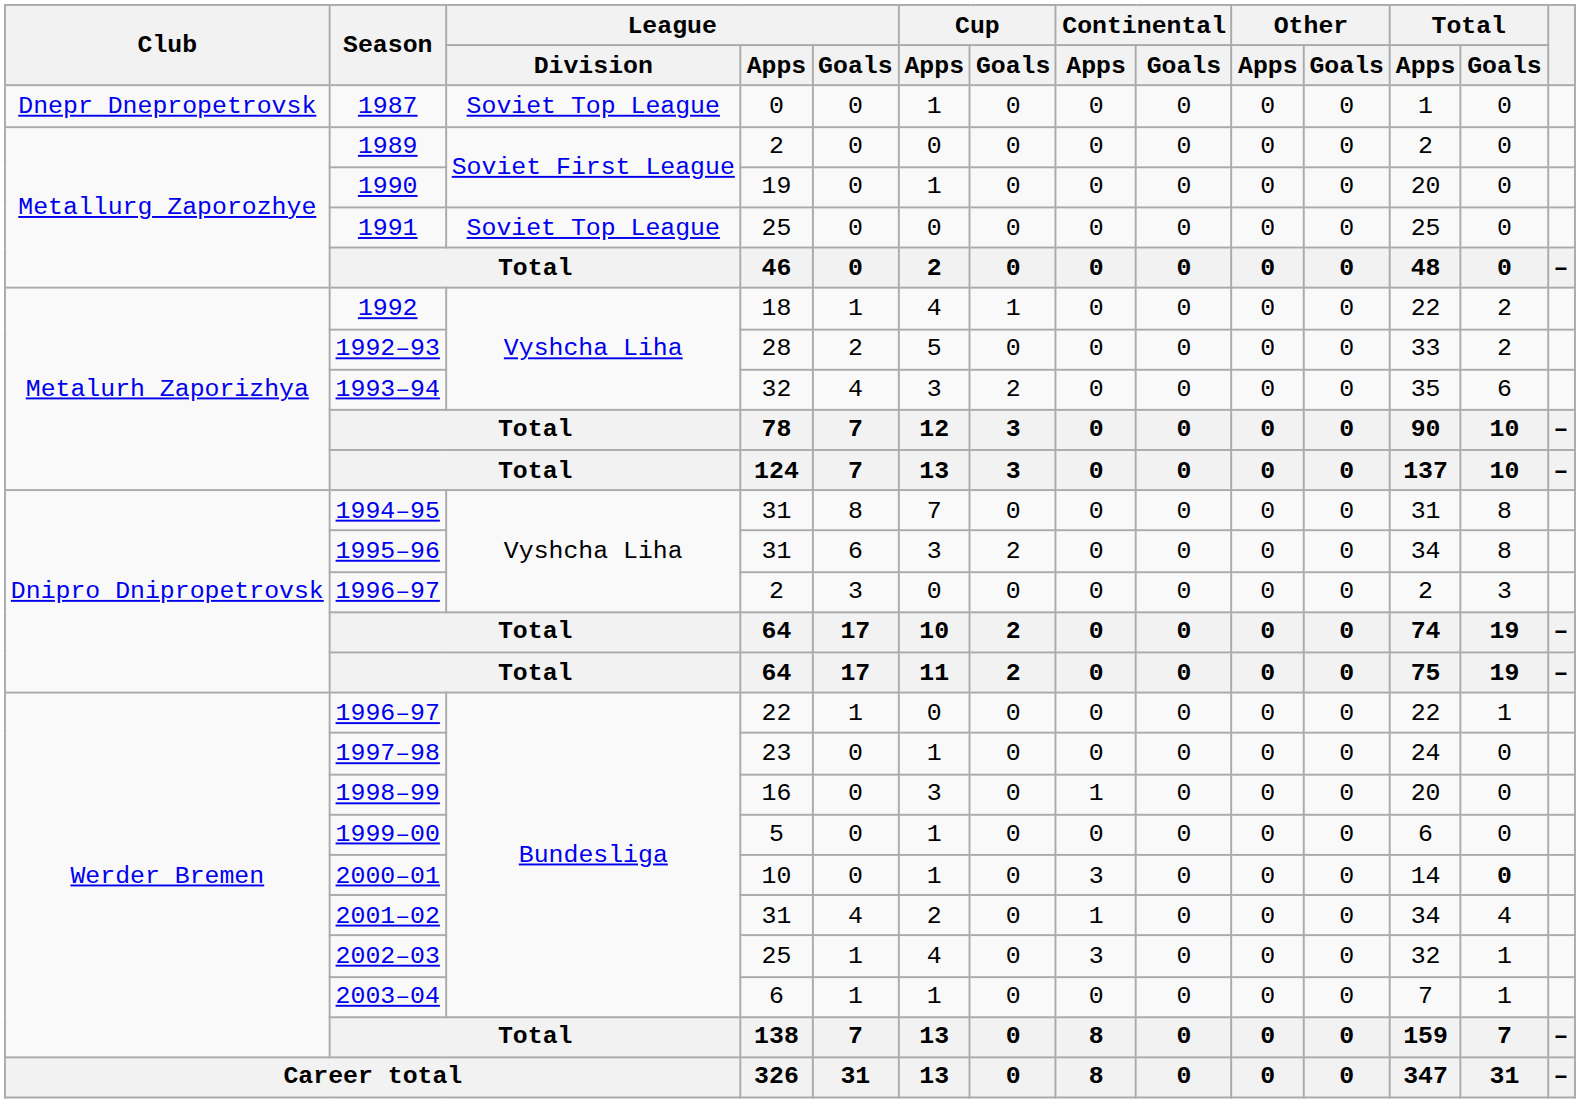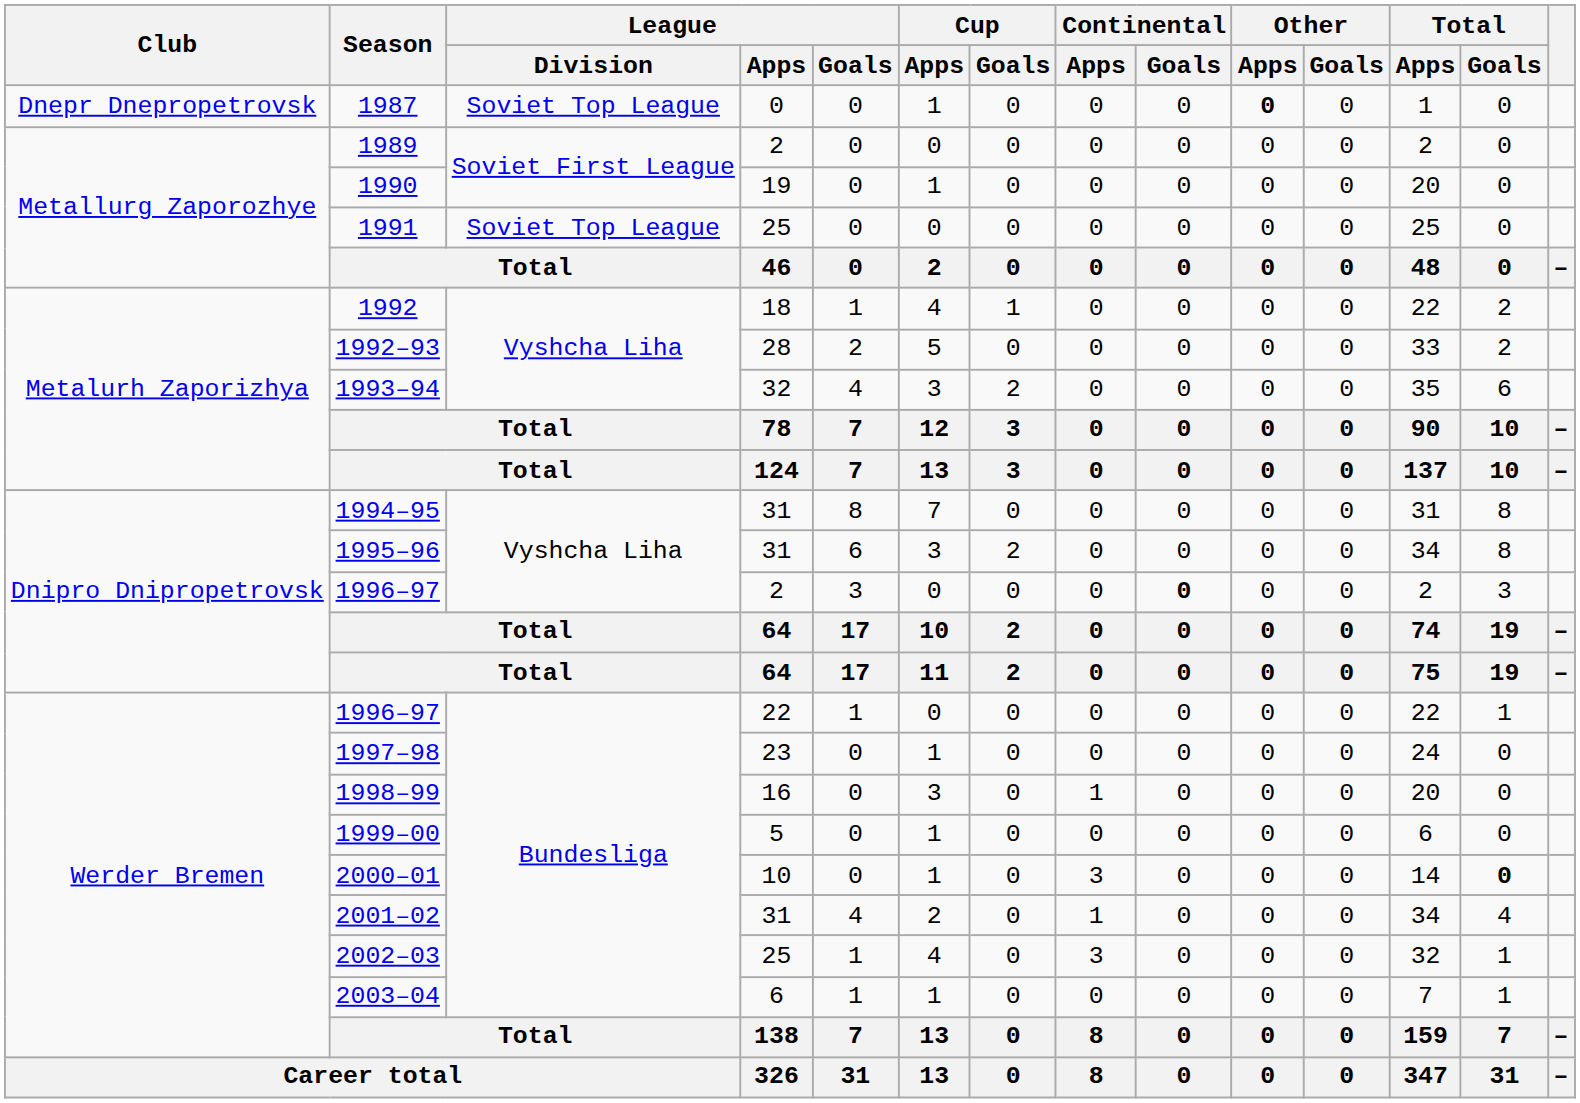(1268, 106) normal -> (1268, 106) bold
(1184, 592) normal -> (1184, 592) bold
